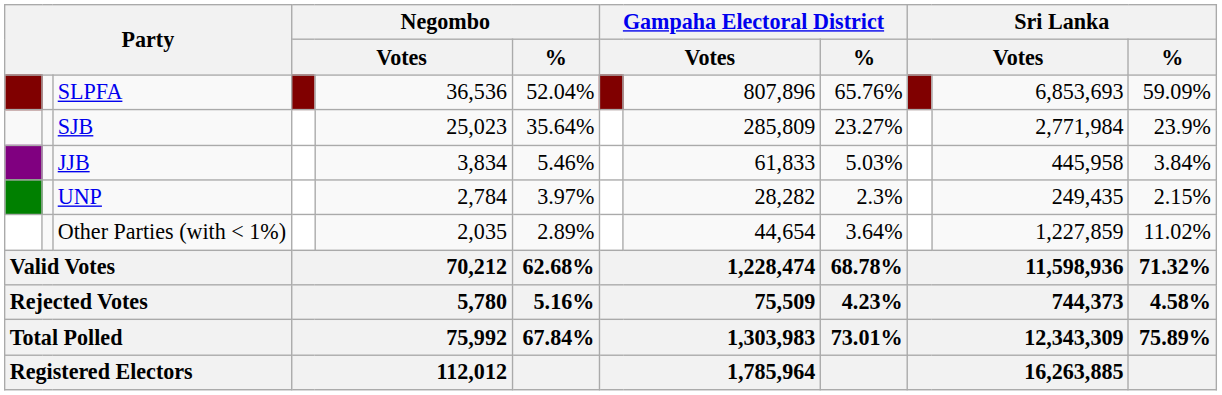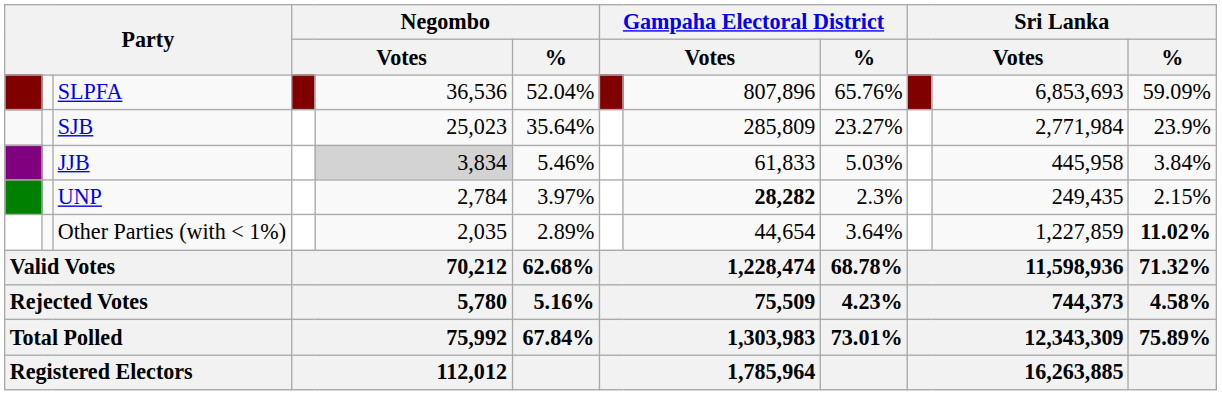(482, 162) no background -> (482, 162) lightgrey background
(785, 197) normal -> (785, 197) bold
(1177, 232) normal -> (1176, 232) bold
